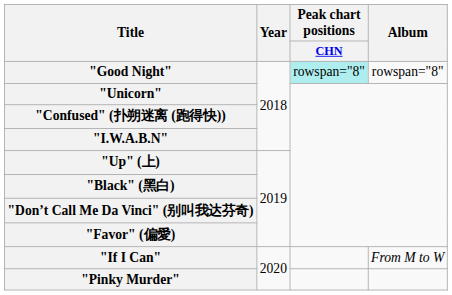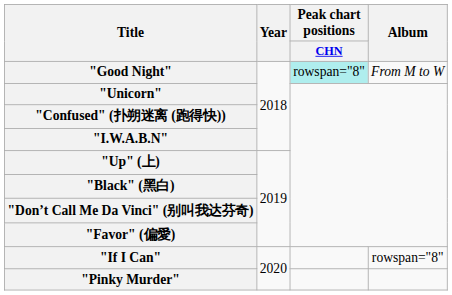(408, 72) rowspan="8" -> (408, 72) From M to W
(408, 257) From M to W -> (408, 257) rowspan="8"
